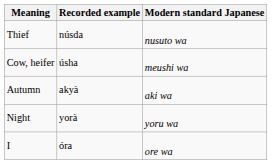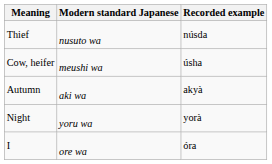columns swapped: (100, 12) <-> (205, 12)
